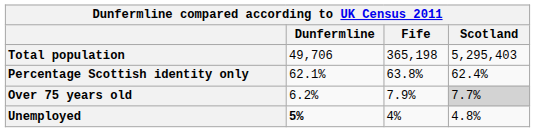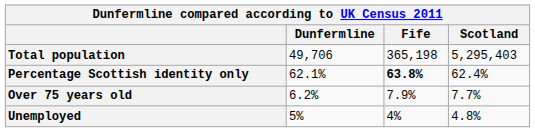(405, 76) normal -> (405, 76) bold
(466, 96) lightgrey background -> (466, 96) no background
(296, 116) bold -> (296, 116) normal
